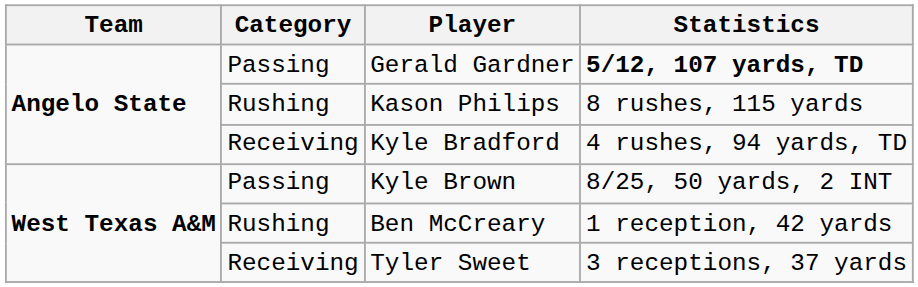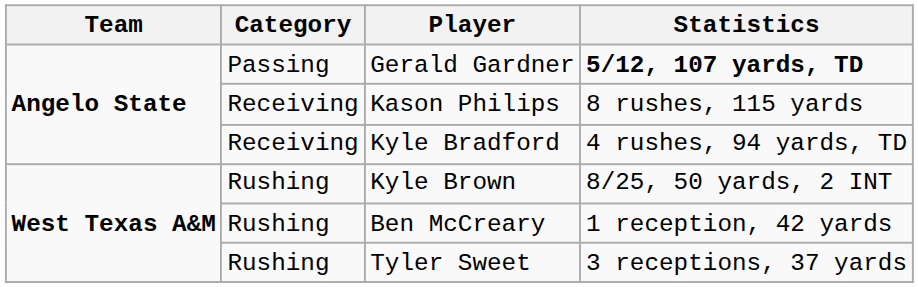(278, 104) Rushing -> (293, 104) Receiving
(278, 184) Passing -> (278, 184) Rushing
(293, 263) Receiving -> (278, 263) Rushing
